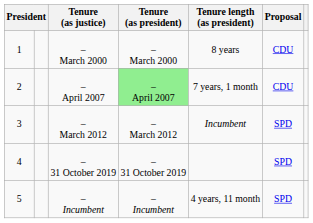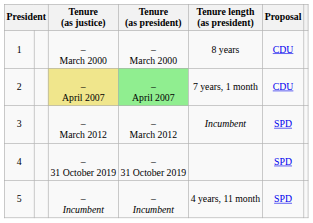(83, 92) no background -> (83, 92) khaki background
